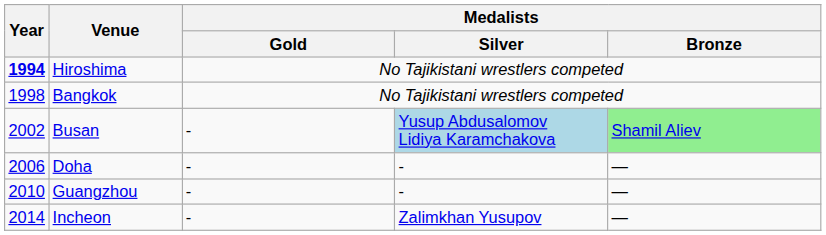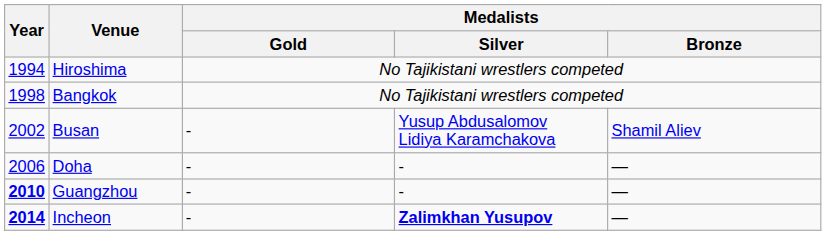(27, 70) bold -> (27, 70) normal
(477, 131) lightblue background -> (477, 131) no background
(656, 131) lightgreen background -> (656, 131) no background
(27, 192) normal -> (27, 192) bold
(27, 218) normal -> (27, 218) bold
(470, 218) normal -> (475, 218) bold
